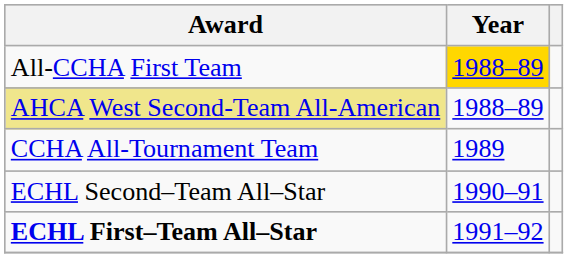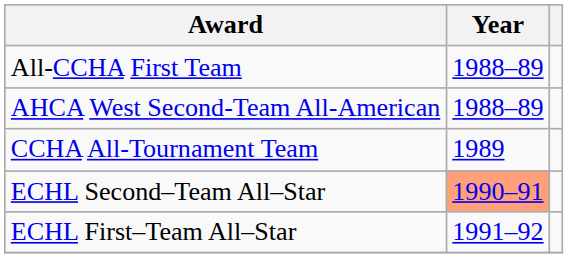(498, 66) gold background -> (498, 66) no background
(226, 107) khaki background -> (226, 107) no background
(498, 190) no background -> (498, 190) lightsalmon background
(164, 231) bold -> (154, 231) normal
